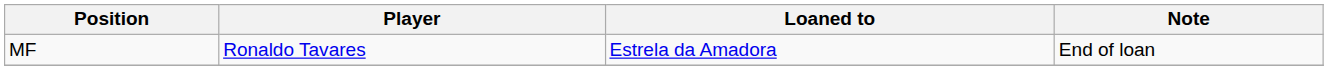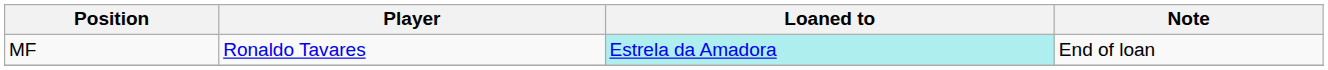(693, 49) no background -> (693, 49) paleturquoise background
